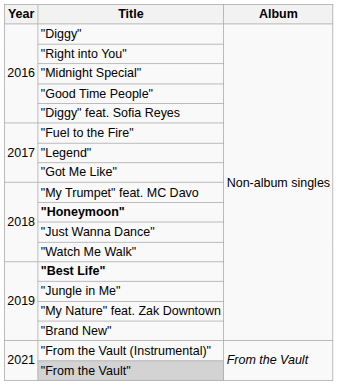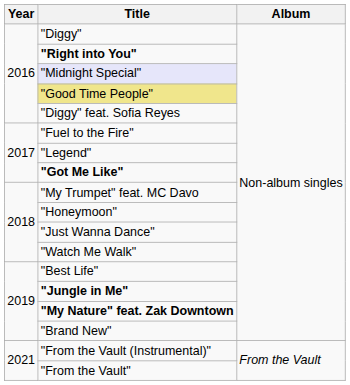(84, 53) normal -> (89, 53) bold
(91, 73) no background -> (91, 73) lavender background
(97, 93) no background -> (97, 93) khaki background
(79, 172) normal -> (82, 172) bold
(83, 212) bold -> (79, 212) normal
(73, 271) bold -> (69, 271) normal
(81, 291) normal -> (84, 291) bold
(131, 311) normal -> (137, 311) bold
(86, 370) lightgrey background -> (86, 370) no background
